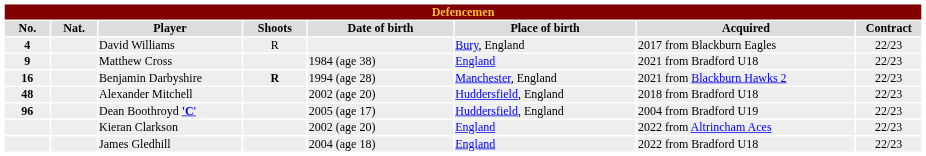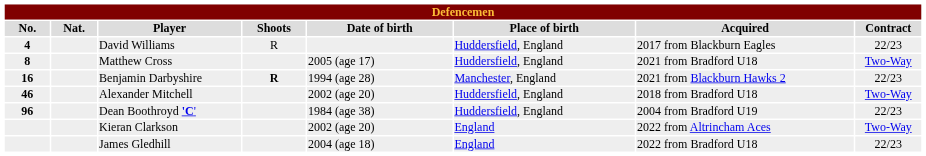(490, 45) Bury, England -> (509, 45) Huddersfield, England
(27, 61) 9 -> (27, 61) 8
(342, 61) 1984 (age 38) -> (341, 61) 2005 (age 17)
(475, 61) England -> (509, 61) Huddersfield, England
(889, 61) 22/23 -> (888, 61) Two-Way
(27, 94) 48 -> (27, 94) 46
(889, 94) 22/23 -> (888, 94) Two-Way
(342, 111) 2005 (age 17) -> (341, 111) 1984 (age 38)
(889, 127) 22/23 -> (888, 127) Two-Way
